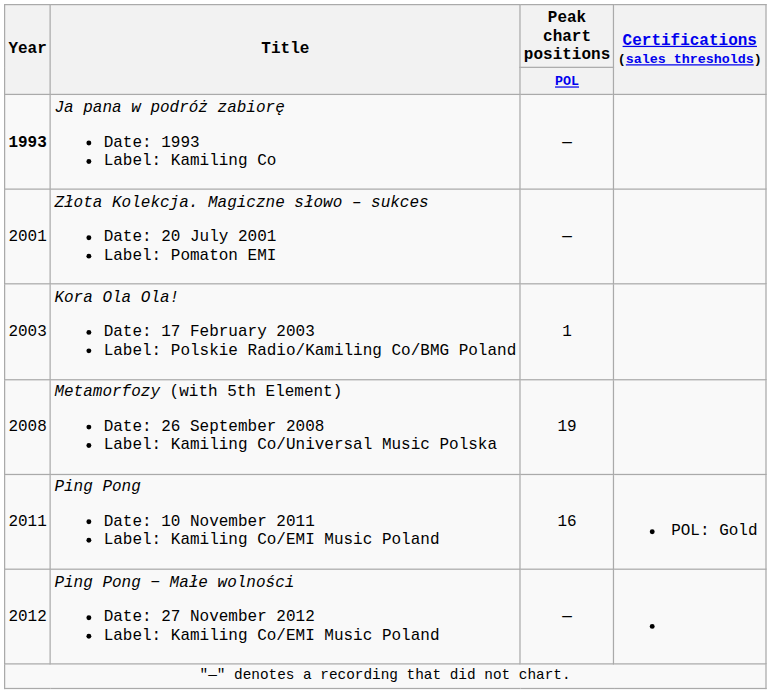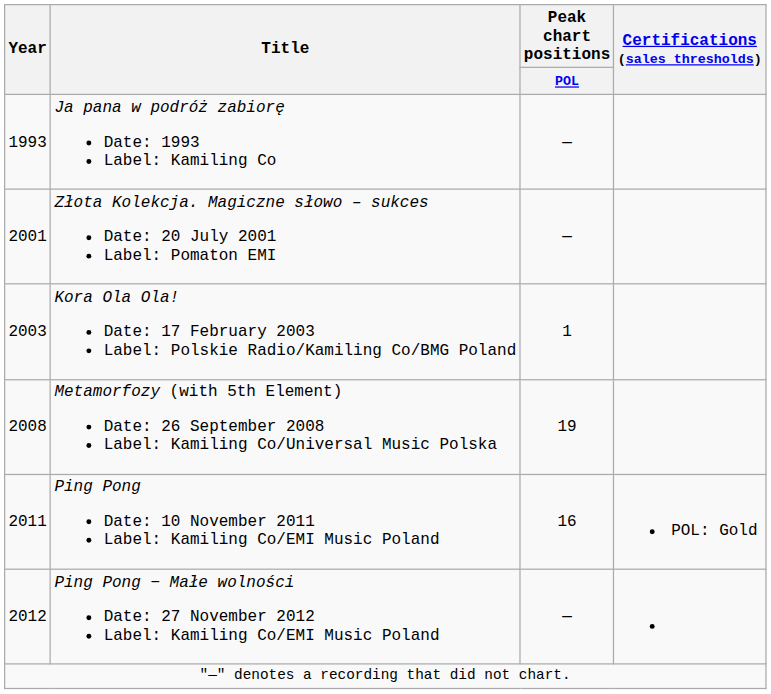(28, 142) bold -> (28, 142) normal
